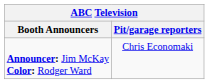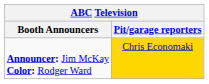(158, 46) no background -> (158, 46) gold background
